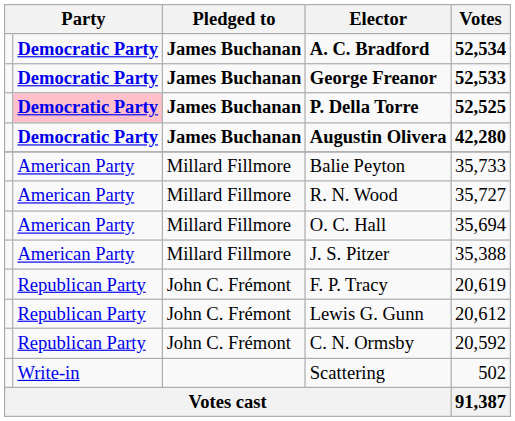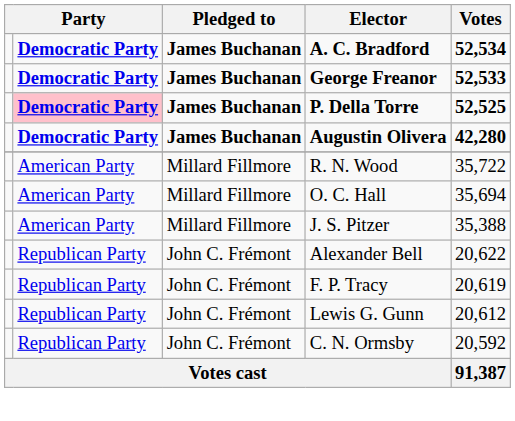- row: (357, 166)
(481, 195) 35,727 -> (481, 166) 35,722
+ row: (366, 254)
- row: (347, 372)
